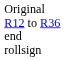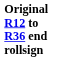(32, 30) normal -> (32, 30) bold
